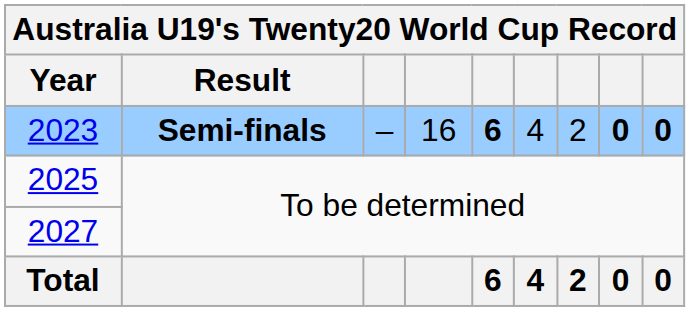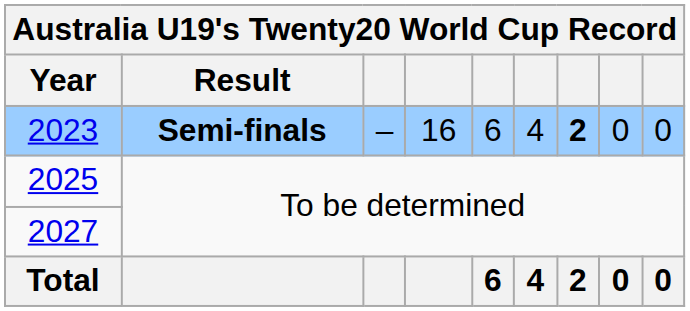(493, 130) bold -> (493, 130) normal
(578, 130) normal -> (578, 130) bold
(620, 130) bold -> (620, 130) normal
(663, 130) bold -> (663, 130) normal
